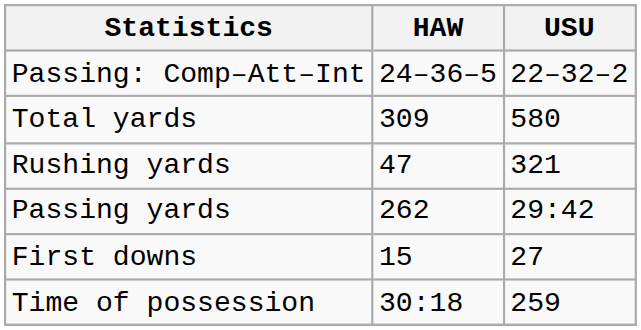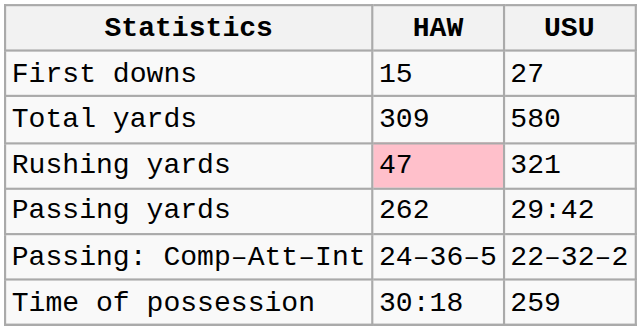rows swapped: (104, 257) <-> (189, 74)
(396, 165) no background -> (396, 165) pink background
